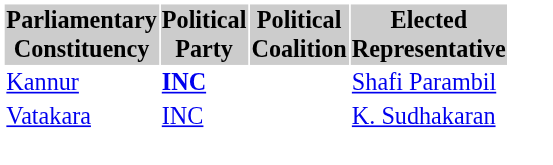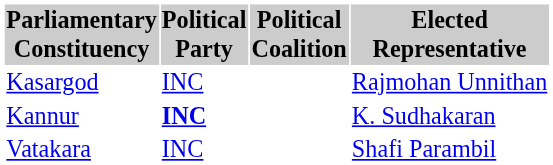+ row: (52, 81)
(424, 81) Shafi Parambil -> (424, 115) K. Sudhakaran
(424, 115) K. Sudhakaran -> (424, 148) Shafi Parambil
